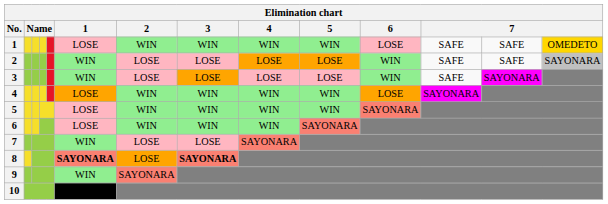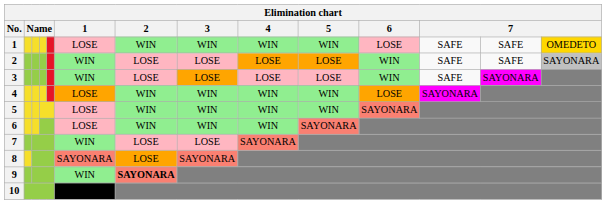(85, 158) bold -> (85, 158) normal
(208, 158) bold -> (207, 158) normal
(147, 175) normal -> (146, 175) bold
